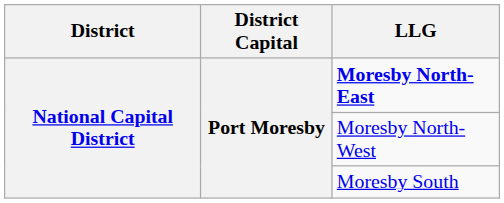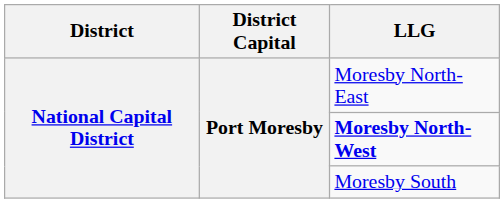(405, 85) bold -> (399, 85) normal
(401, 138) normal -> (403, 138) bold
